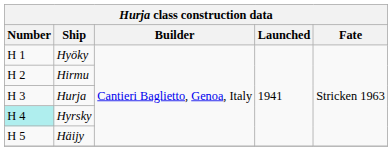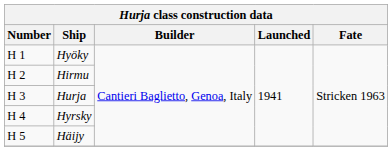(16, 116) paleturquoise background -> (16, 116) no background
